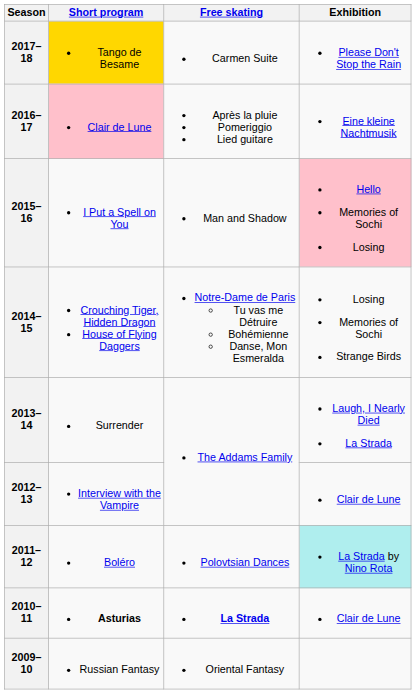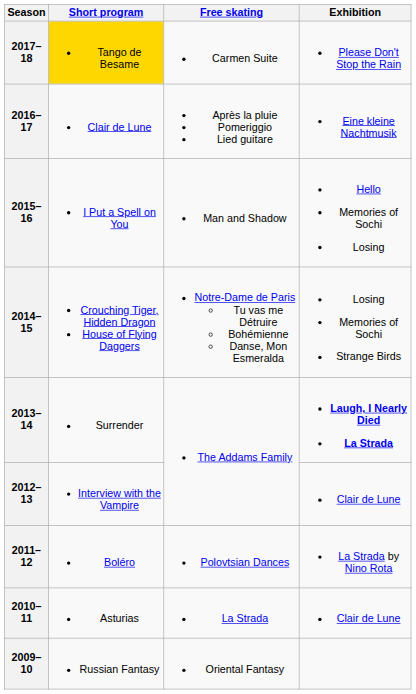(106, 127) pink background -> (106, 127) no background
(355, 219) pink background -> (355, 219) no background
(355, 426) normal -> (355, 426) bold
(355, 563) paleturquoise background -> (355, 563) no background
(106, 619) bold -> (106, 619) normal
(231, 619) bold -> (231, 619) normal
